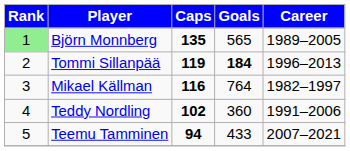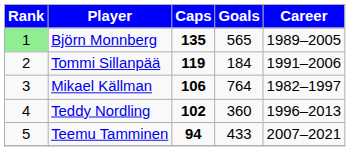(239, 63) bold -> (239, 63) normal
(304, 63) 1996–2013 -> (304, 63) 1991–2006
(193, 87) 116 -> (193, 87) 106
(304, 110) 1991–2006 -> (304, 110) 1996–2013
